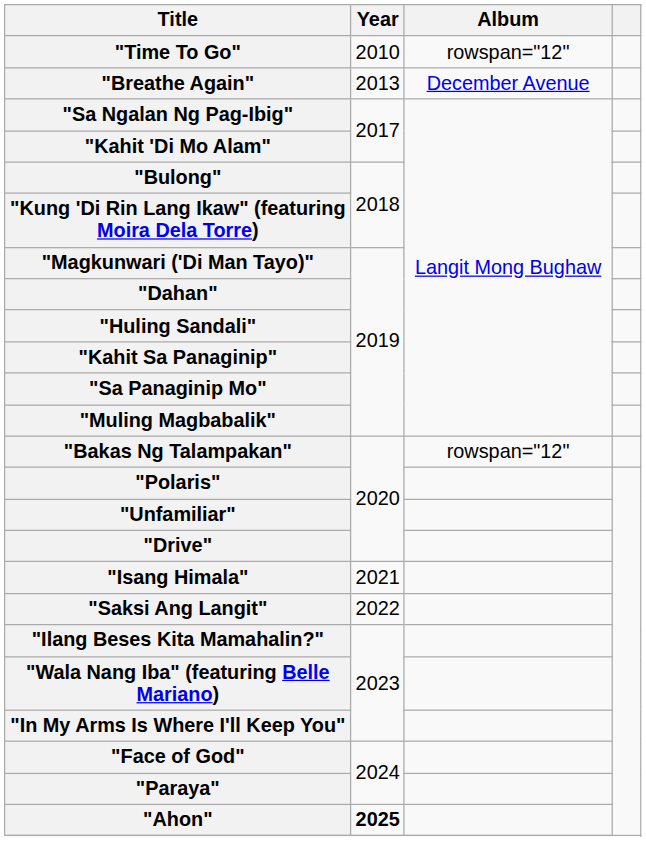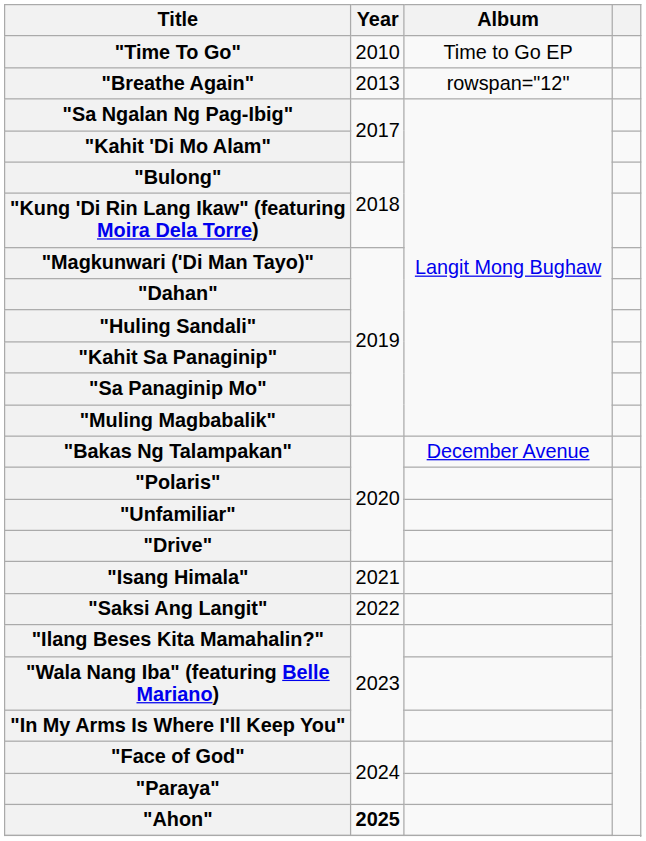(508, 51) rowspan="12" -> (508, 51) Time to Go EP
(508, 83) December Avenue -> (508, 83) rowspan="12"
(508, 451) rowspan="12" -> (508, 451) December Avenue
